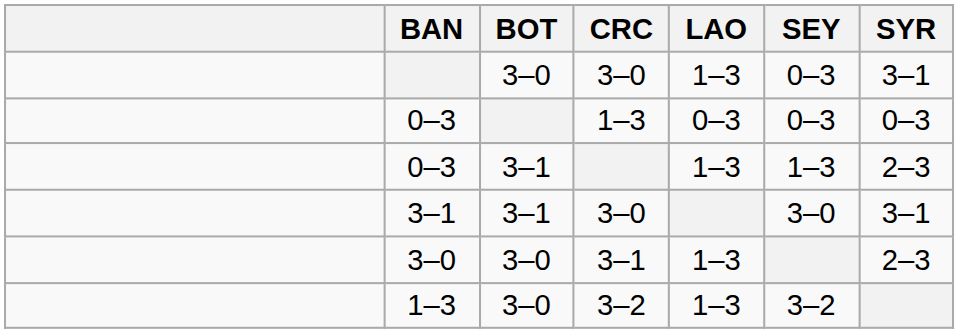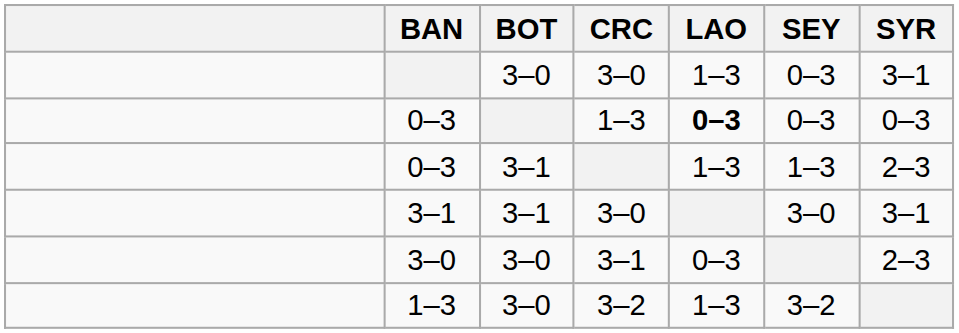(716, 121) normal -> (716, 121) bold
(716, 259) 1–3 -> (716, 259) 0–3
